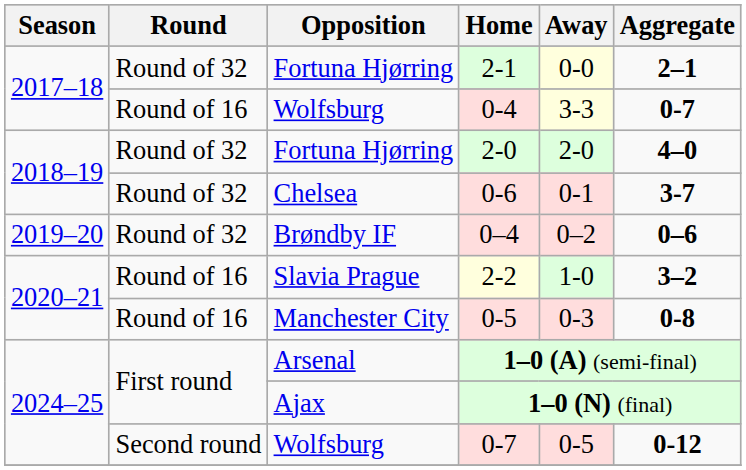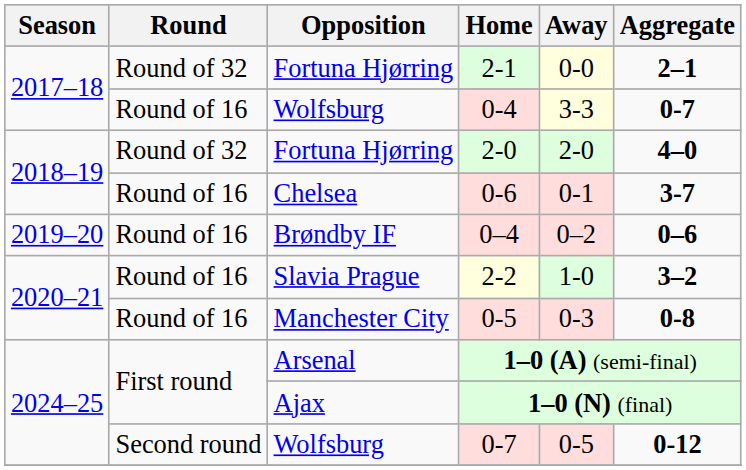(181, 192) Round of 32 -> (181, 192) Round of 16
(181, 234) Round of 32 -> (181, 234) Round of 16
